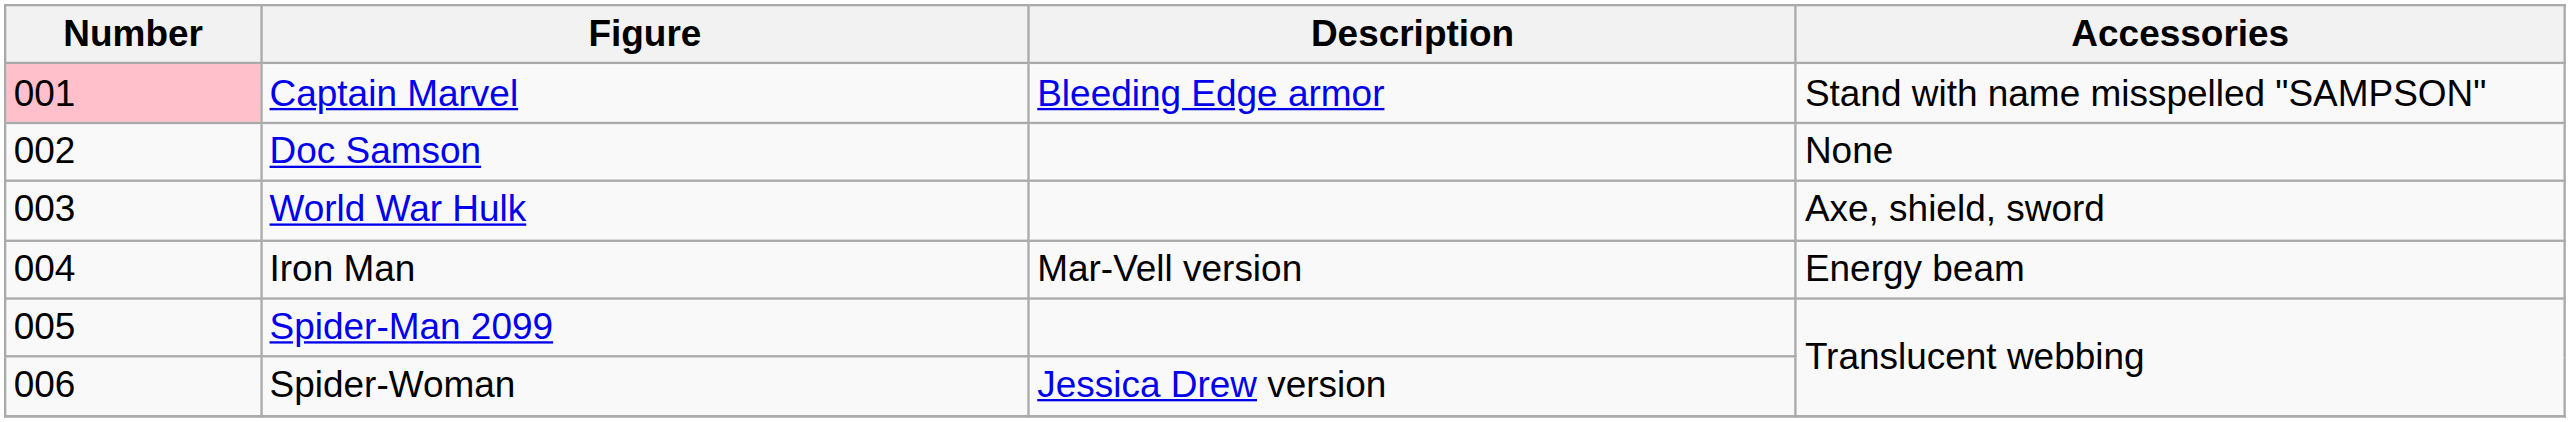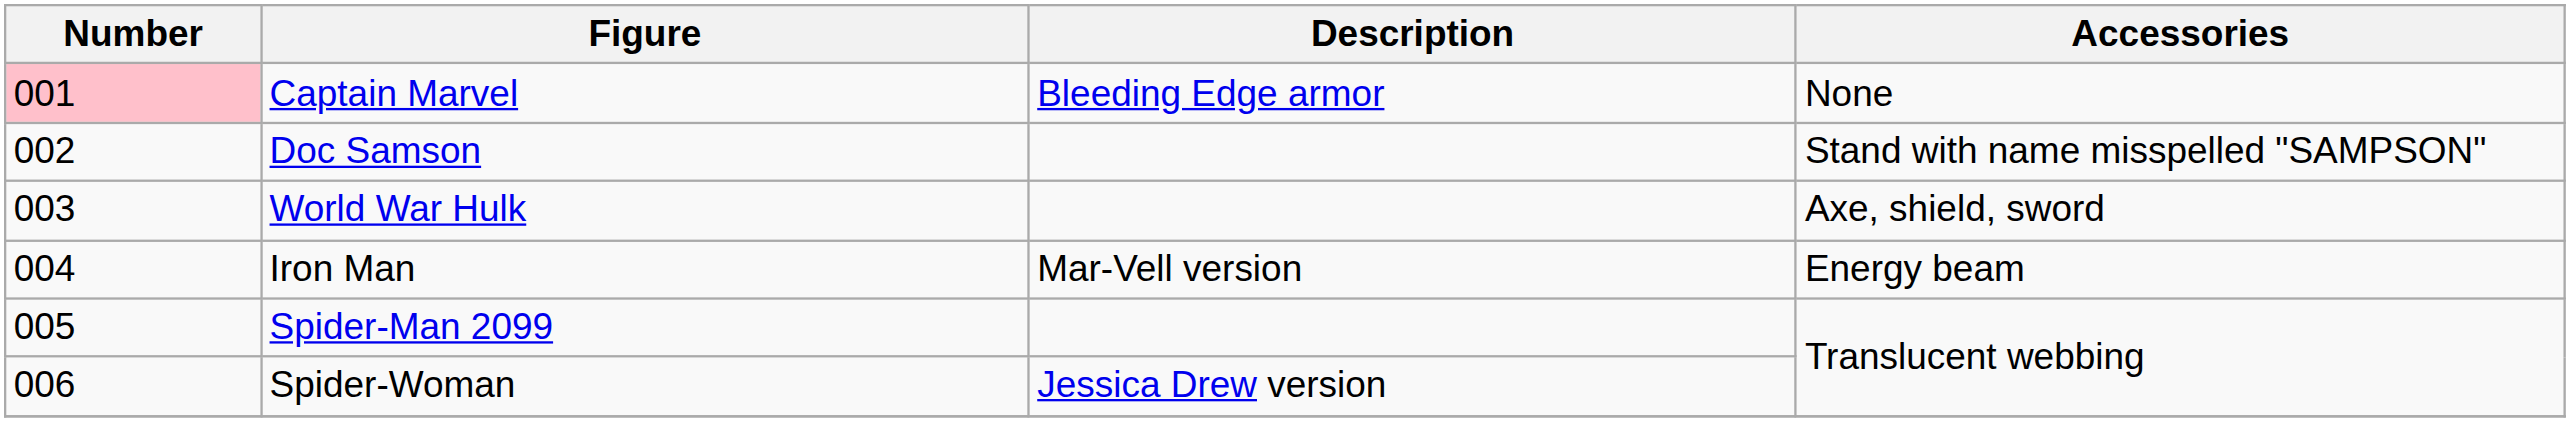(2146, 92) Stand with name misspelled "SAMPSON" -> (1849, 92) None
(1849, 151) None -> (2146, 151) Stand with name misspelled "SAMPSON"
